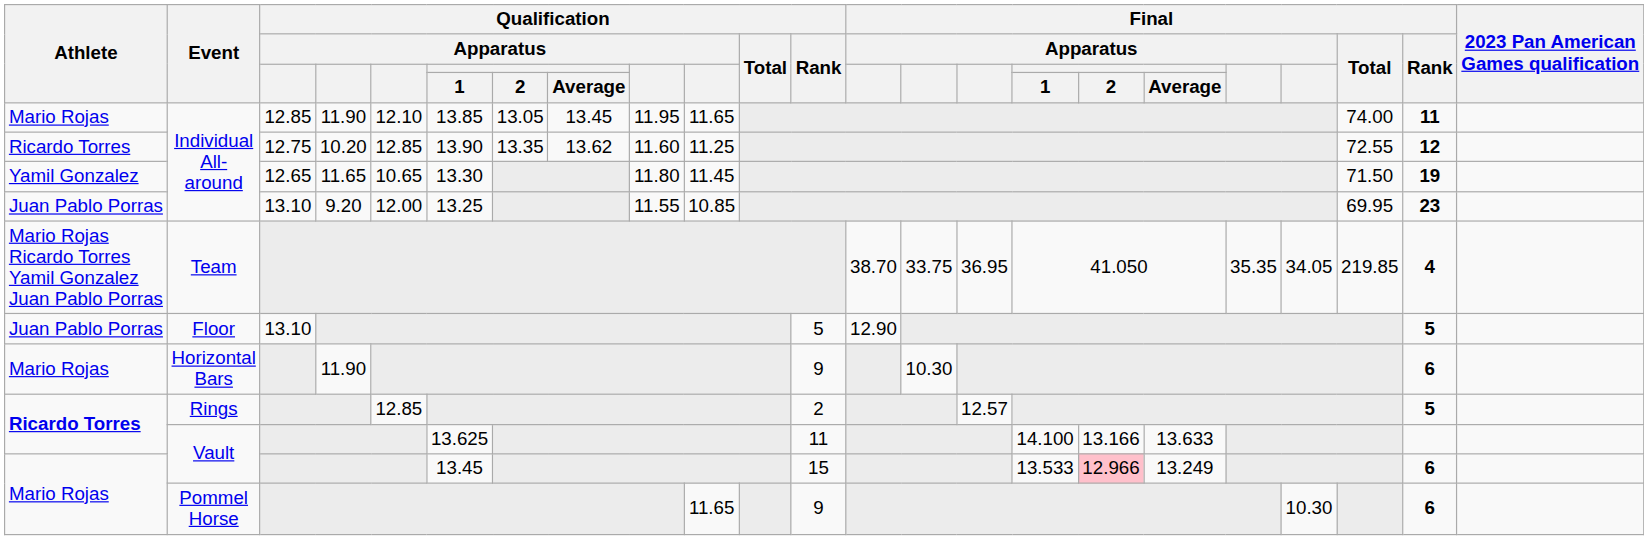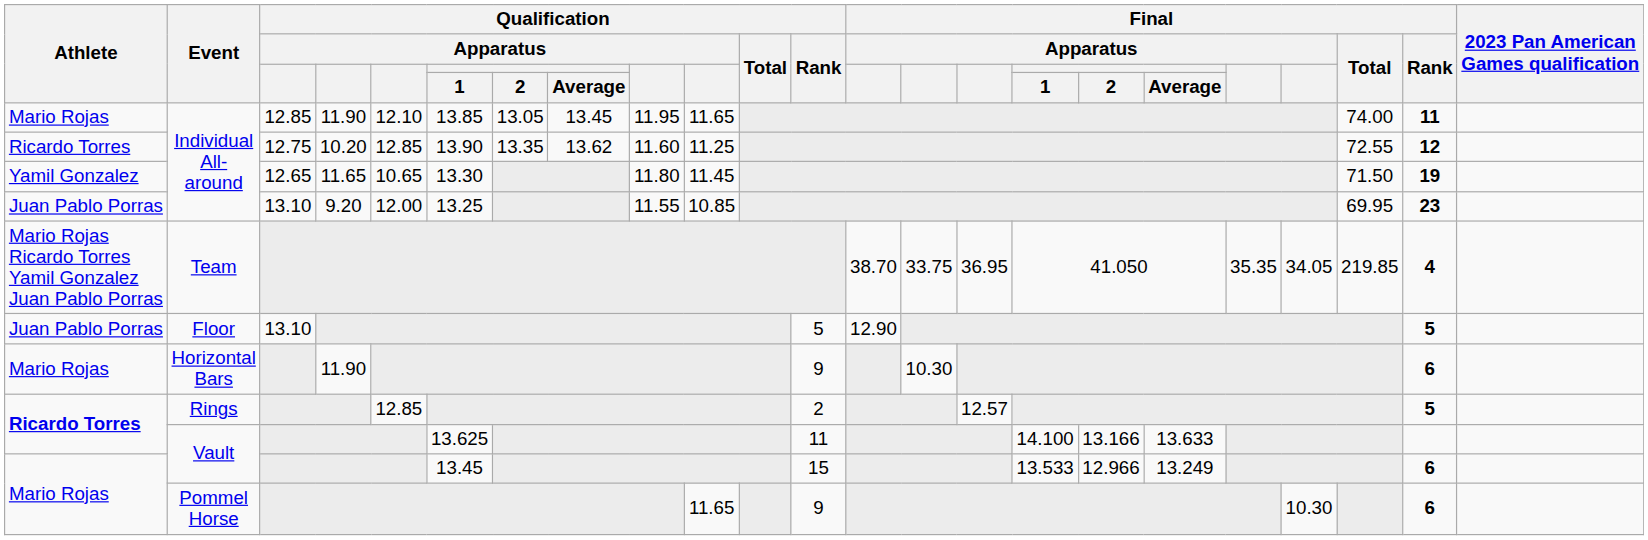(1111, 468) pink background -> (1111, 468) no background
